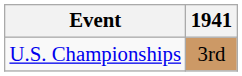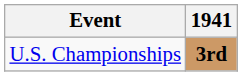(211, 53) normal -> (211, 53) bold
